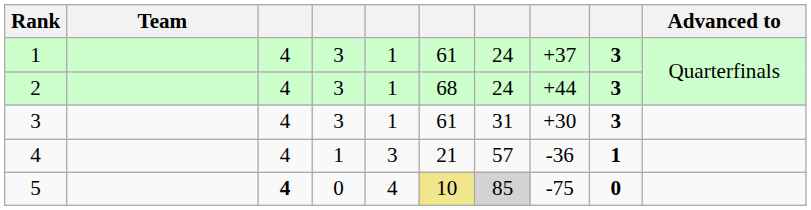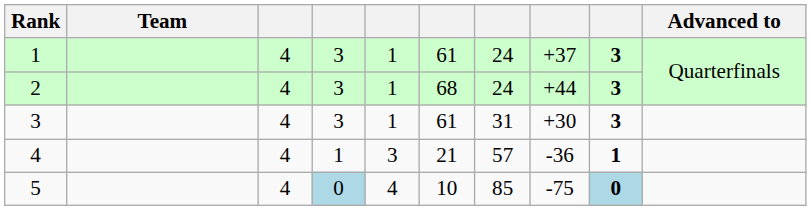(285, 188) bold -> (285, 188) normal
(339, 188) no background -> (339, 188) lightblue background
(447, 188) khaki background -> (447, 188) no background
(503, 188) lightgrey background -> (503, 188) no background
(616, 188) no background -> (616, 188) lightblue background
